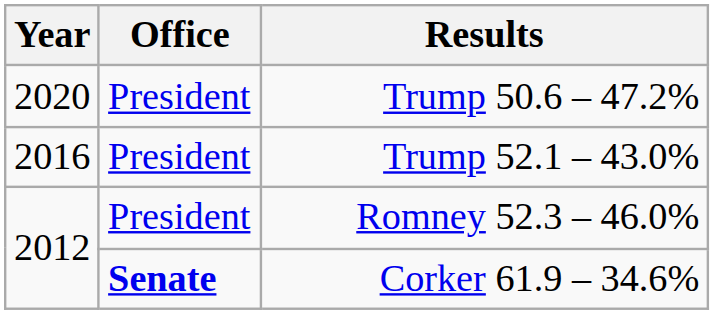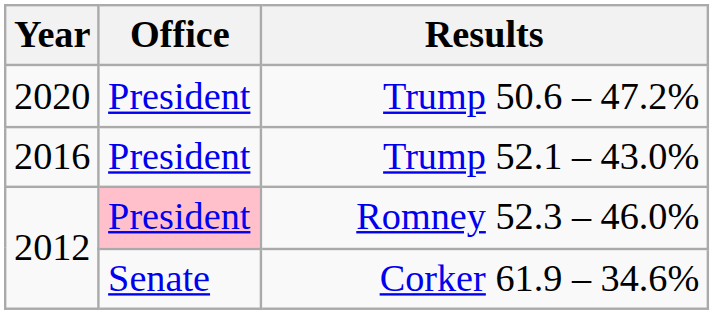(179, 216) no background -> (179, 216) pink background
(162, 277) bold -> (159, 277) normal
